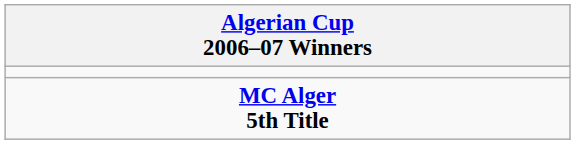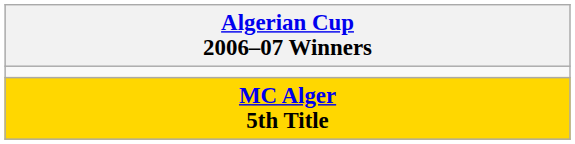(288, 108) no background -> (288, 108) gold background
